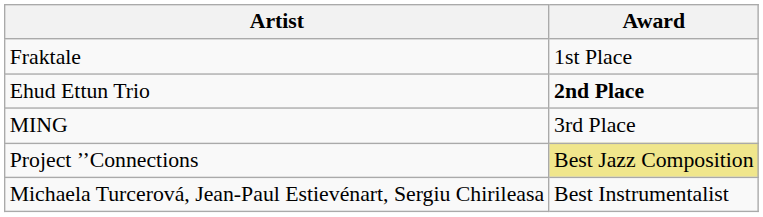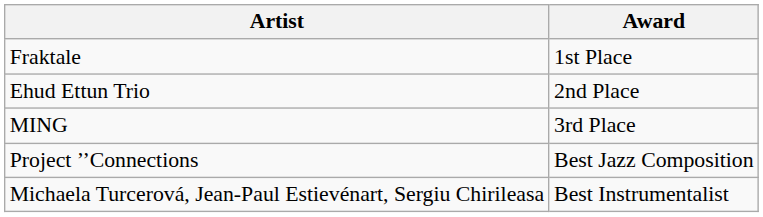(599, 90) bold -> (597, 90) normal
(654, 159) khaki background -> (654, 159) no background
